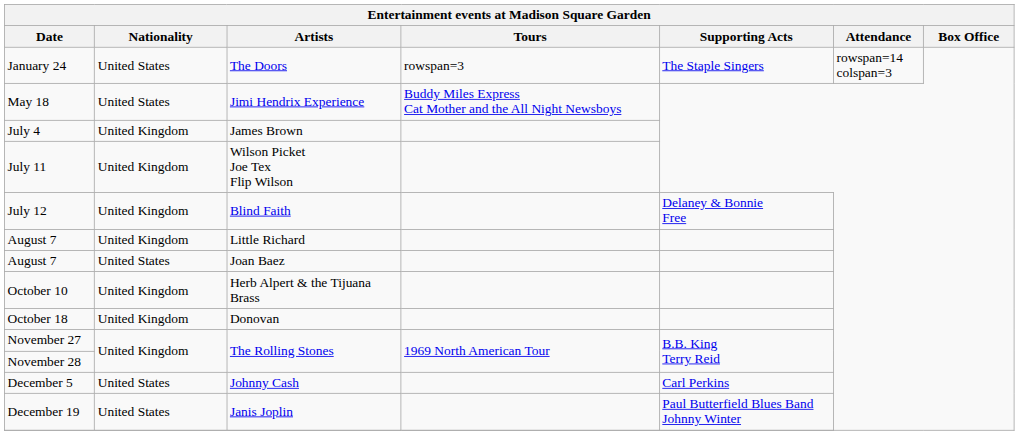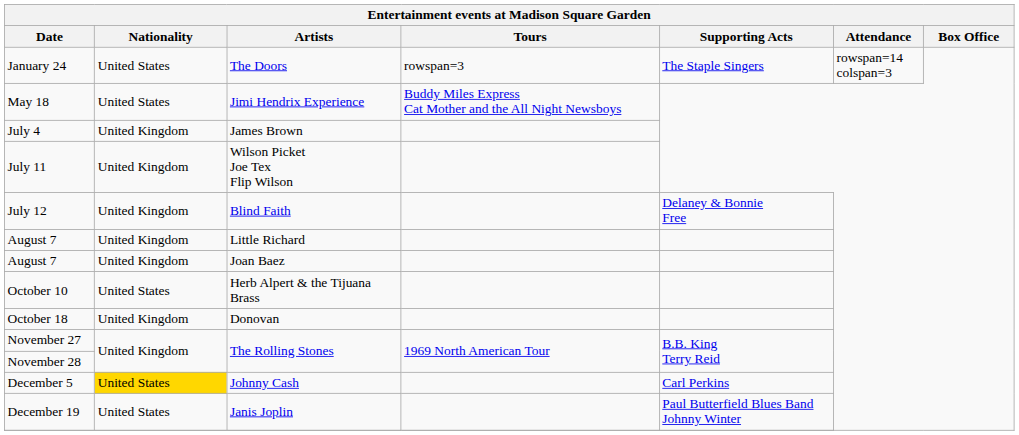(134, 261) United States -> (143, 261) United Kingdom
(143, 290) United Kingdom -> (134, 290) United States
(134, 382) no background -> (134, 382) gold background
